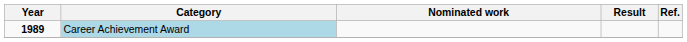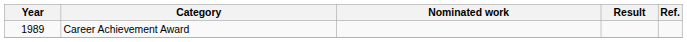(33, 29) bold -> (33, 29) normal
(126, 29) lightblue background -> (126, 29) no background
